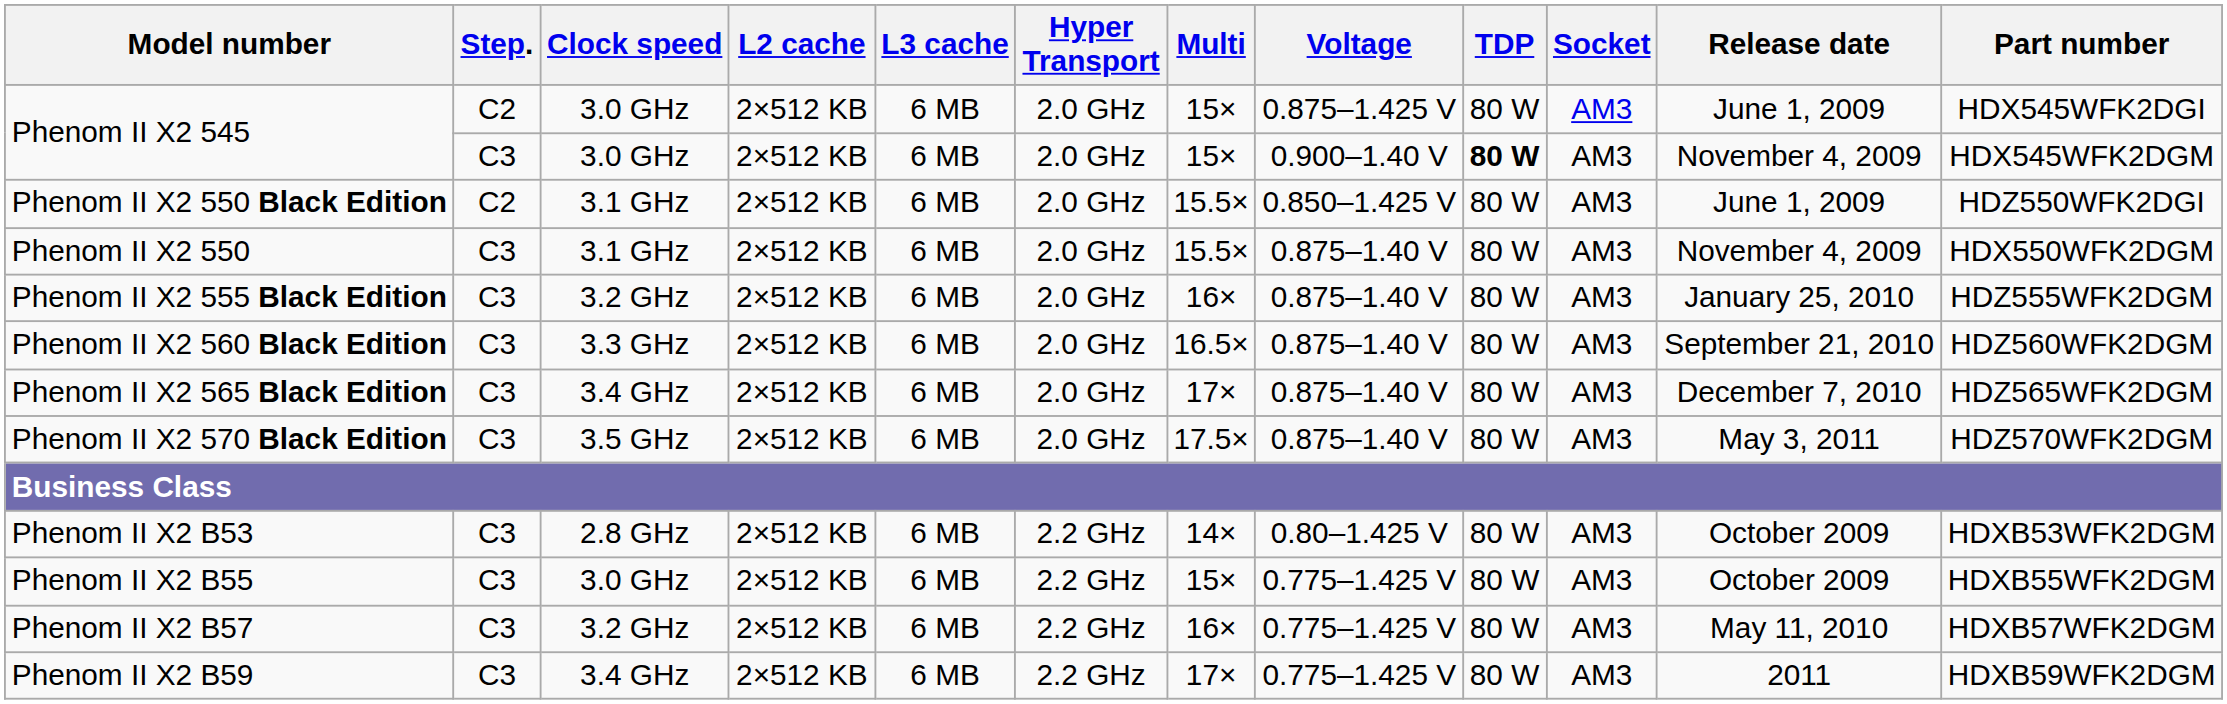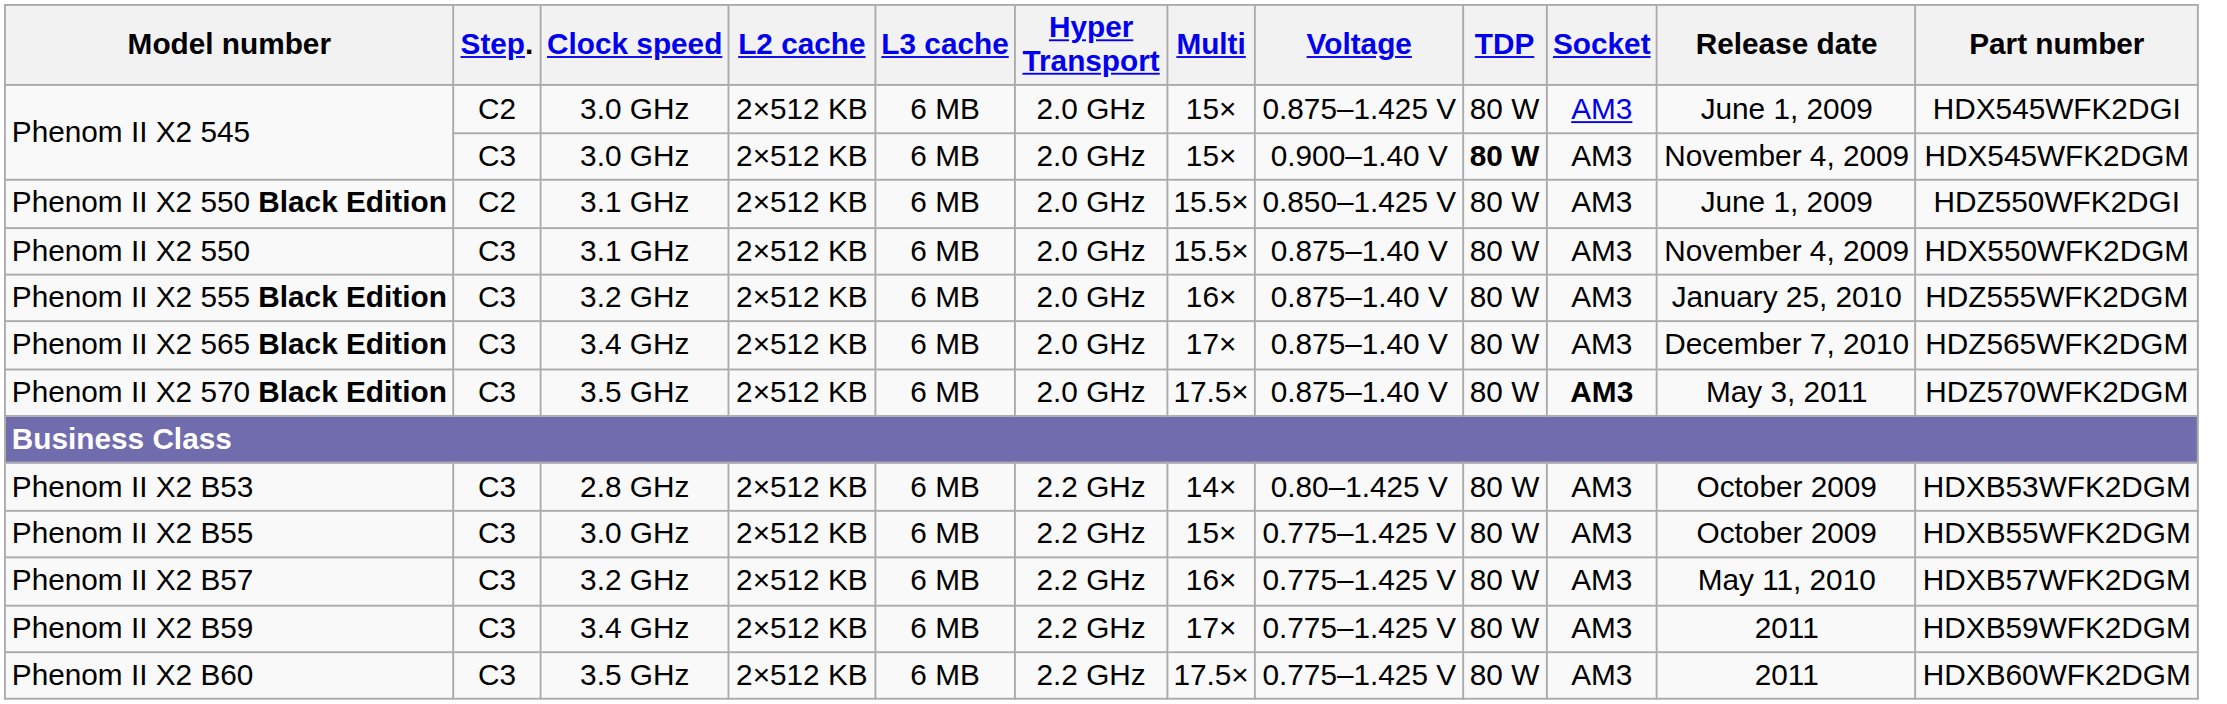- row: (229, 344)
(1602, 439) normal -> (1602, 391) bold
+ row: (133, 675)
